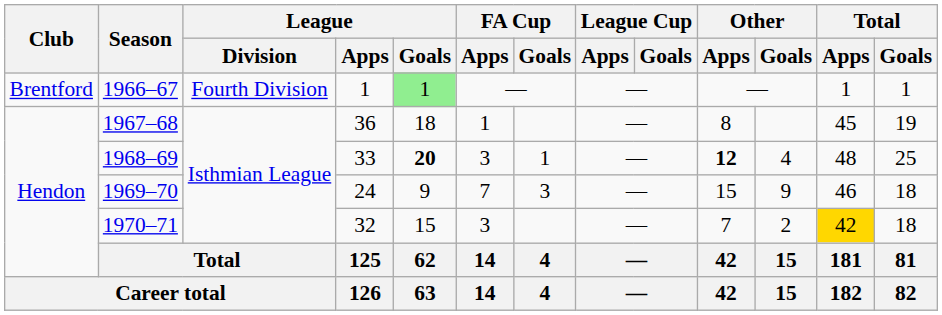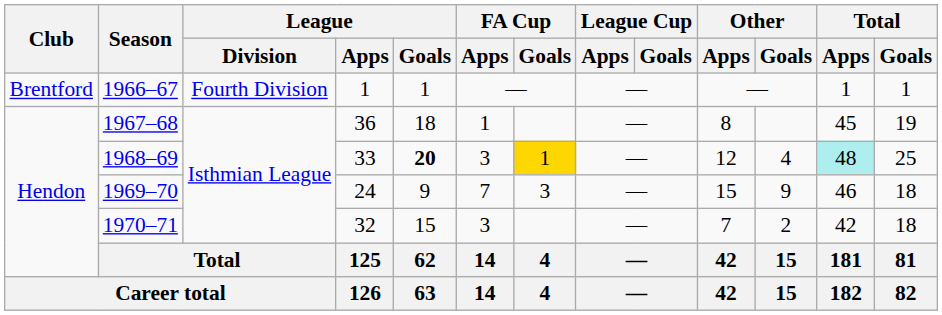(425, 89) lightgreen background -> (425, 89) no background
(545, 157) no background -> (545, 157) gold background
(726, 157) bold -> (726, 157) normal
(846, 157) no background -> (846, 157) paleturquoise background
(846, 225) gold background -> (846, 225) no background
